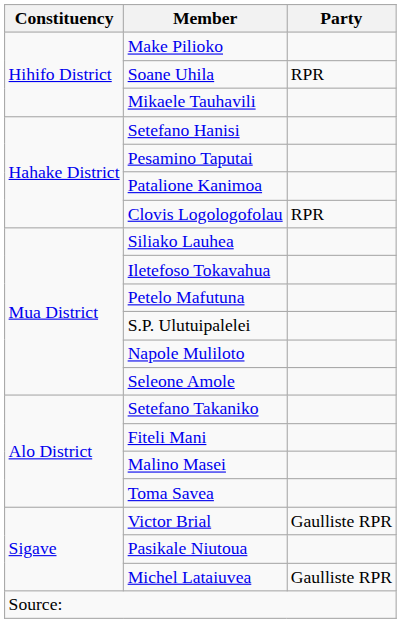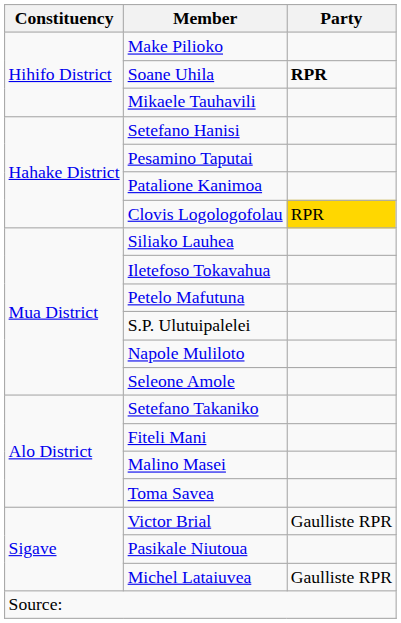(307, 74) normal -> (309, 74) bold
(307, 213) no background -> (307, 213) gold background
